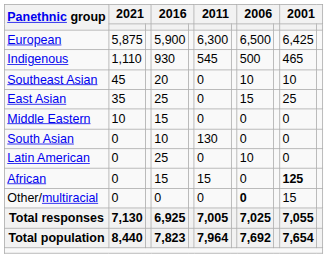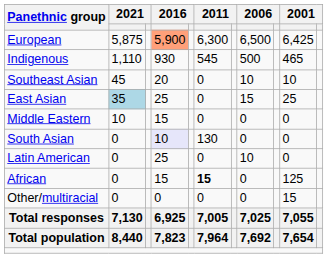(170, 39) no background -> (170, 39) lightsalmon background
(118, 99) no background -> (118, 99) lightblue background
(161, 138) no background -> (161, 138) lavender background
(204, 178) normal -> (204, 178) bold
(293, 178) bold -> (293, 178) normal
(243, 198) bold -> (243, 198) normal
